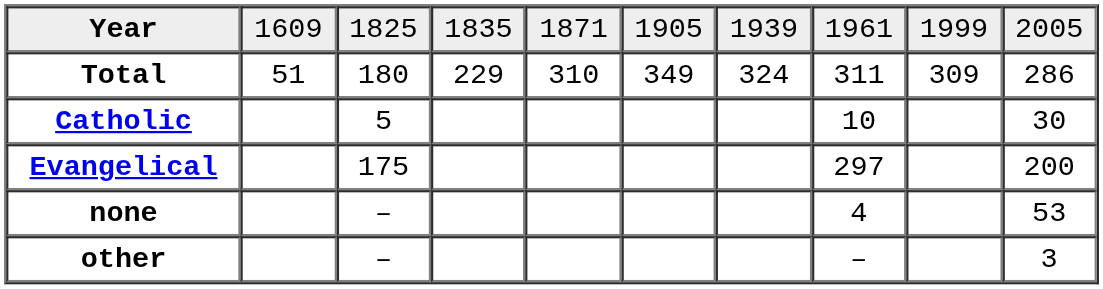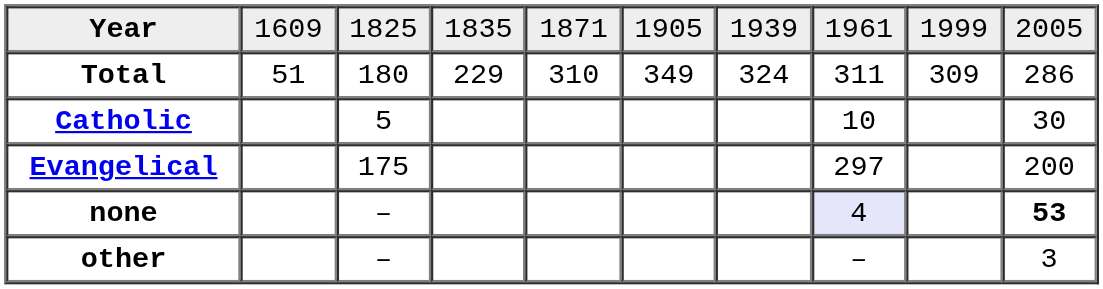(859, 213) no background -> (859, 213) lavender background
(1049, 213) normal -> (1049, 213) bold
